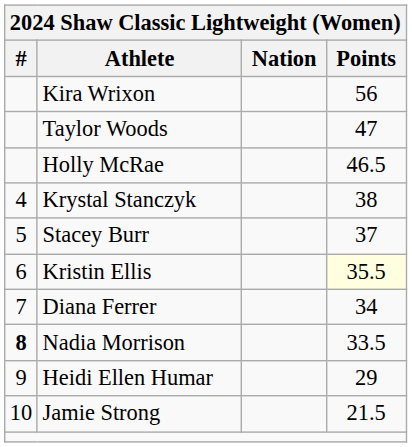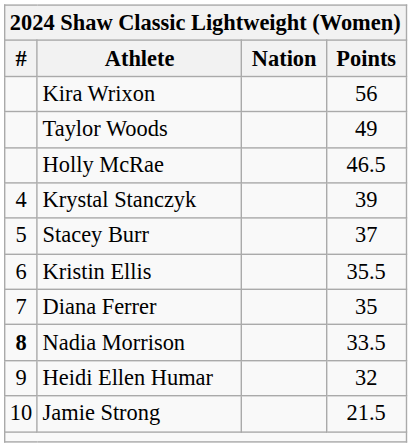(366, 129) 47 -> (366, 129) 49
(366, 200) 38 -> (366, 200) 39
(366, 271) lightyellow background -> (366, 271) no background
(366, 306) 34 -> (366, 306) 35
(366, 377) 29 -> (366, 377) 32
